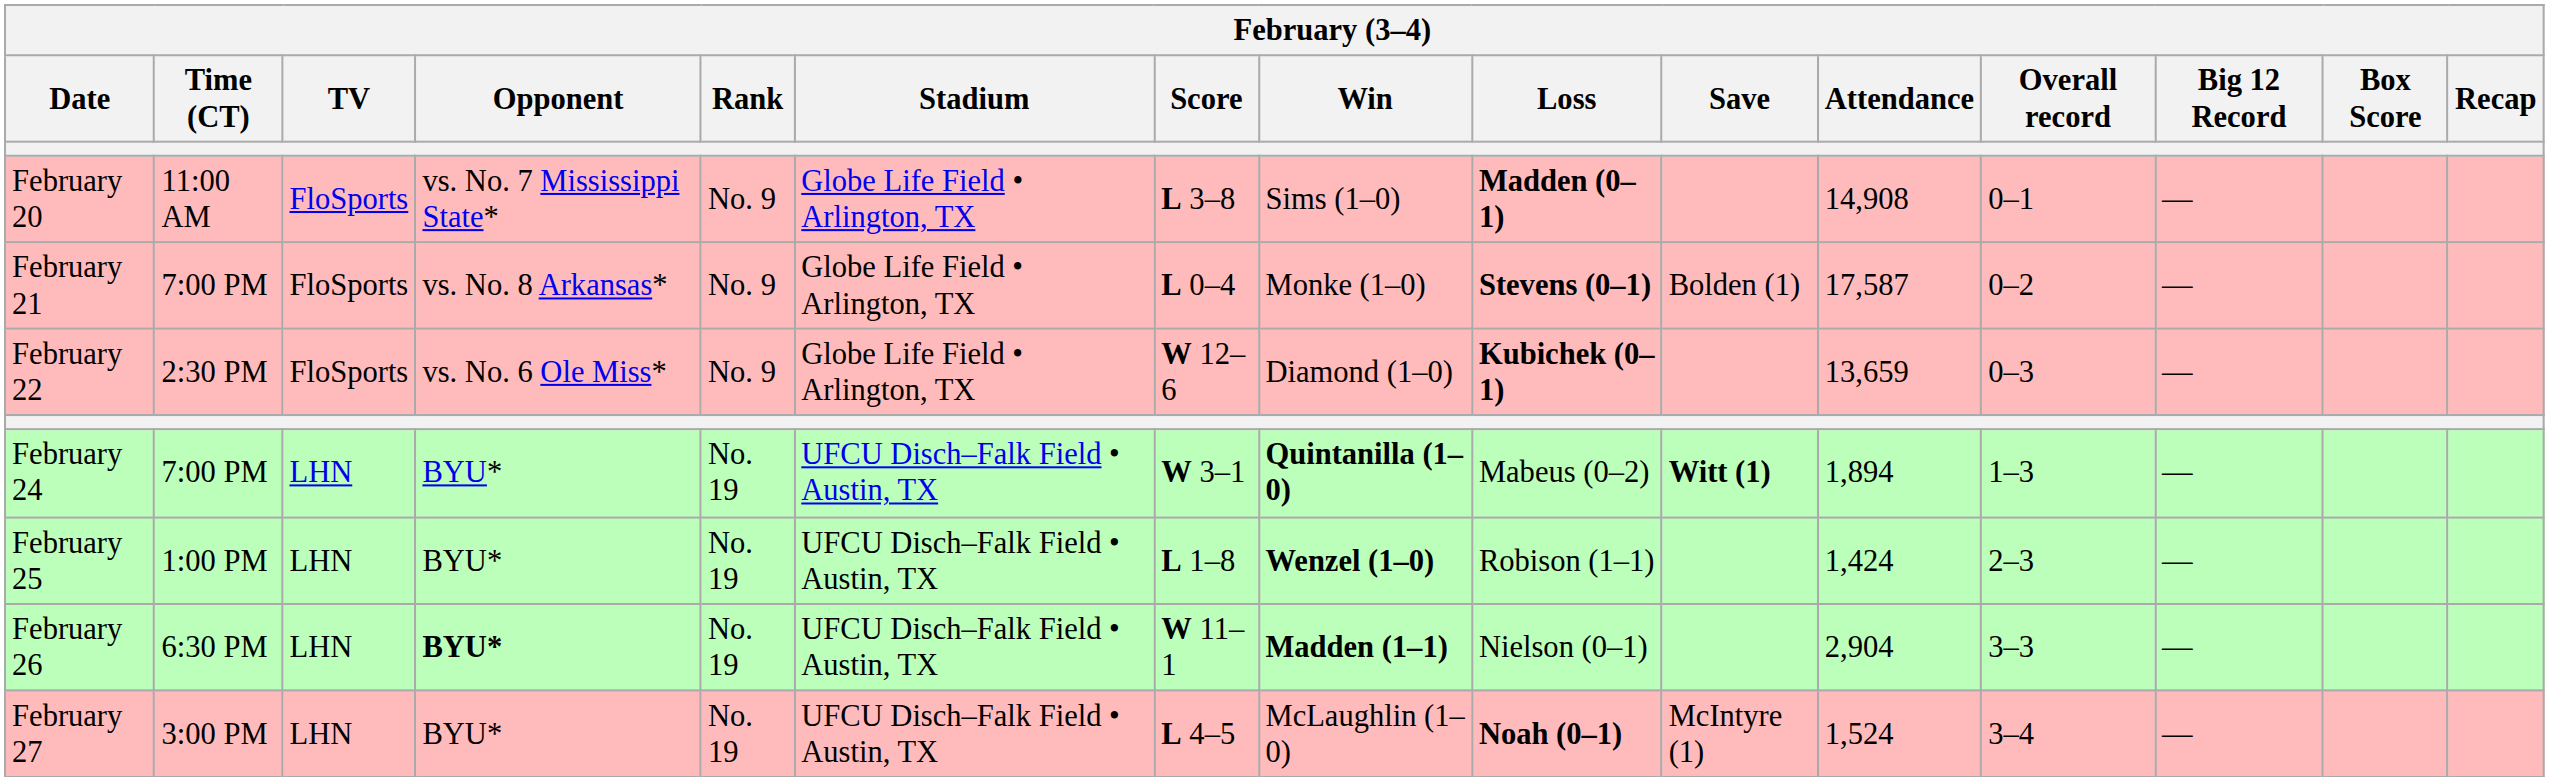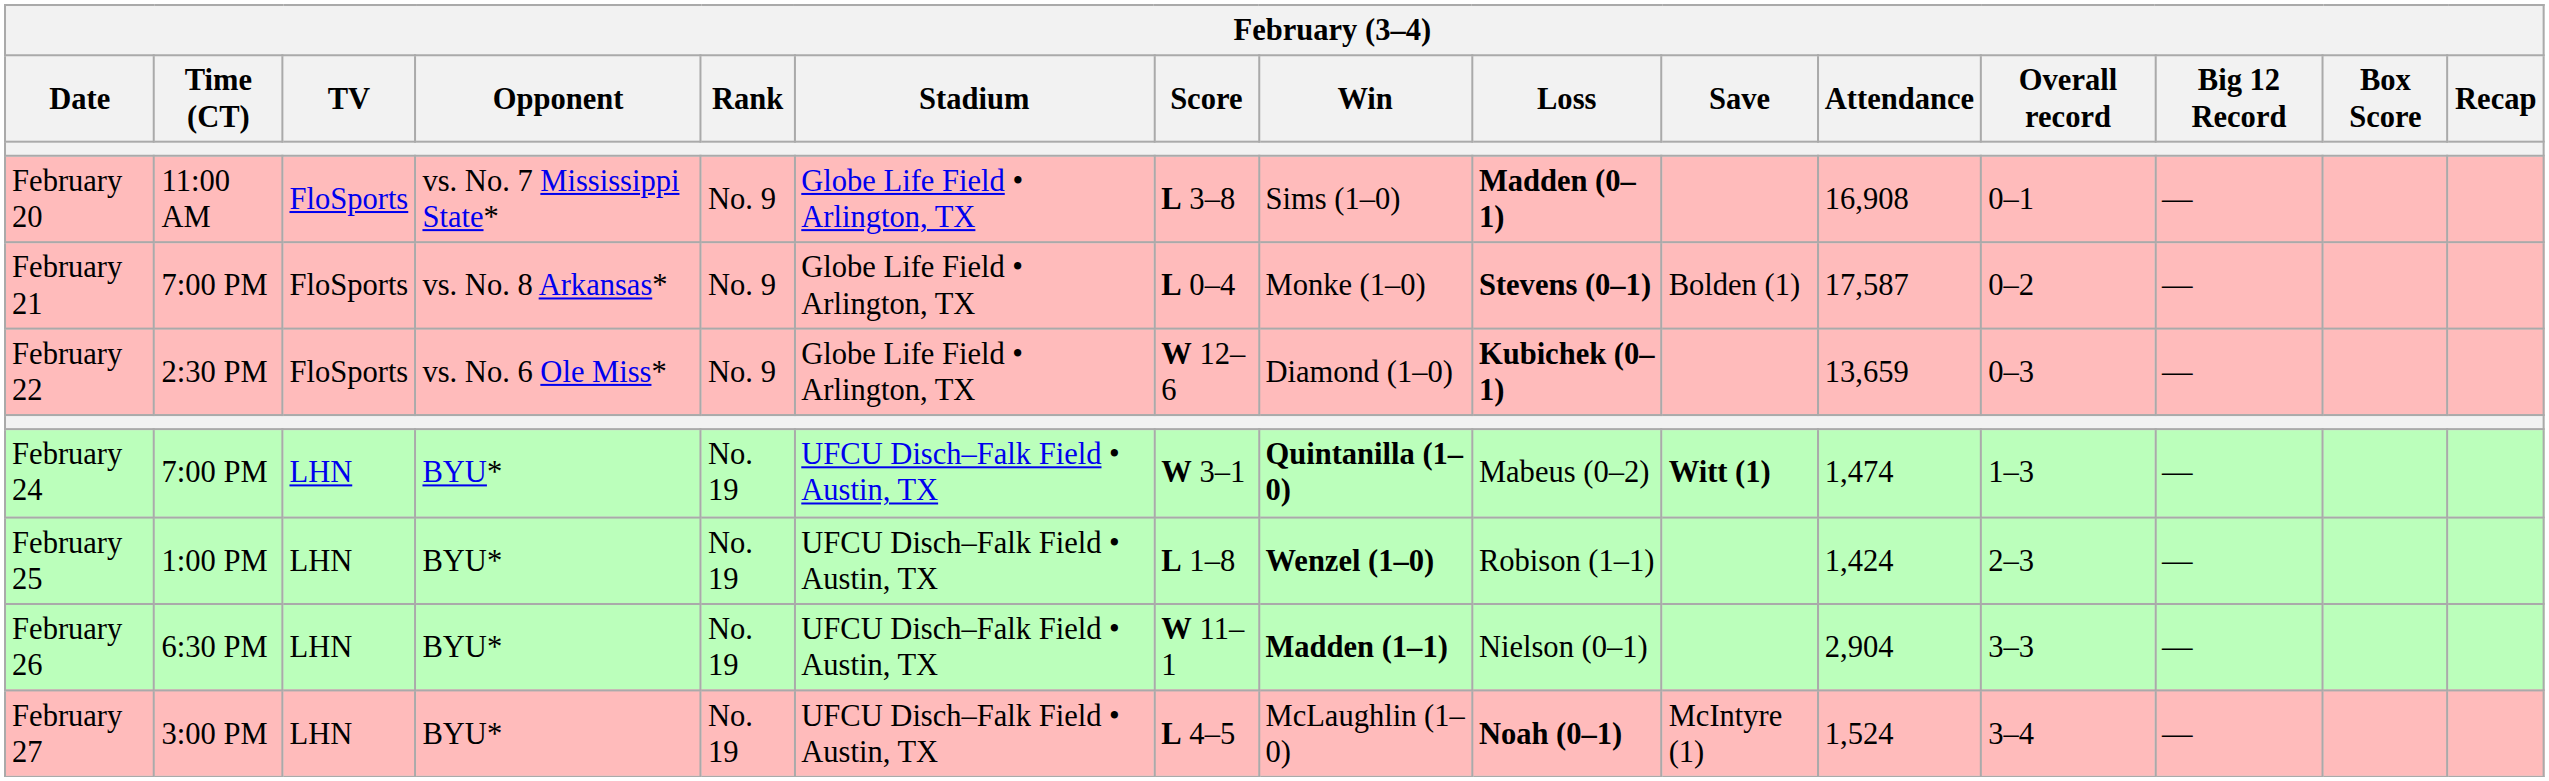(1867, 198) 14,908 -> (1867, 198) 16,908
(1859, 472) 1,894 -> (1859, 472) 1,474
(462, 645) bold -> (462, 645) normal
